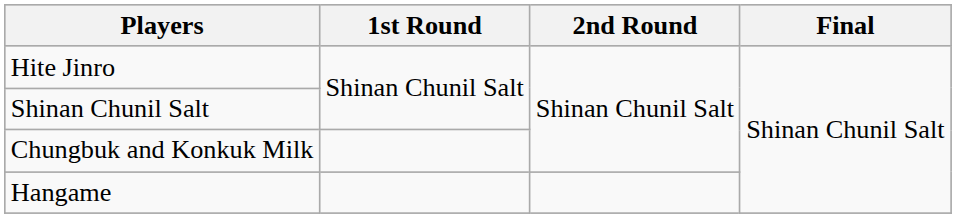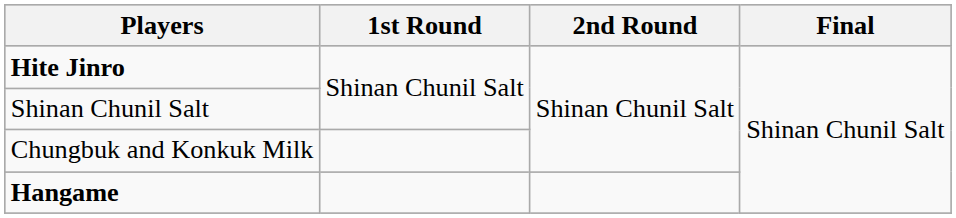(63, 66) normal -> (68, 66) bold
(61, 191) normal -> (65, 191) bold
